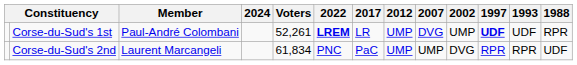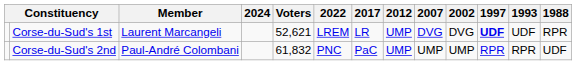(180, 32) Paul-André Colombani -> (171, 32) Laurent Marcangeli
(293, 32) 52,261 -> (293, 32) 52,621
(333, 32) bold -> (333, 32) normal
(462, 32) UMP -> (461, 32) DVG
(171, 50) Laurent Marcangeli -> (180, 50) Paul-André Colombani
(293, 50) 61,834 -> (293, 50) 61,832
(462, 50) DVG -> (462, 50) UMP
